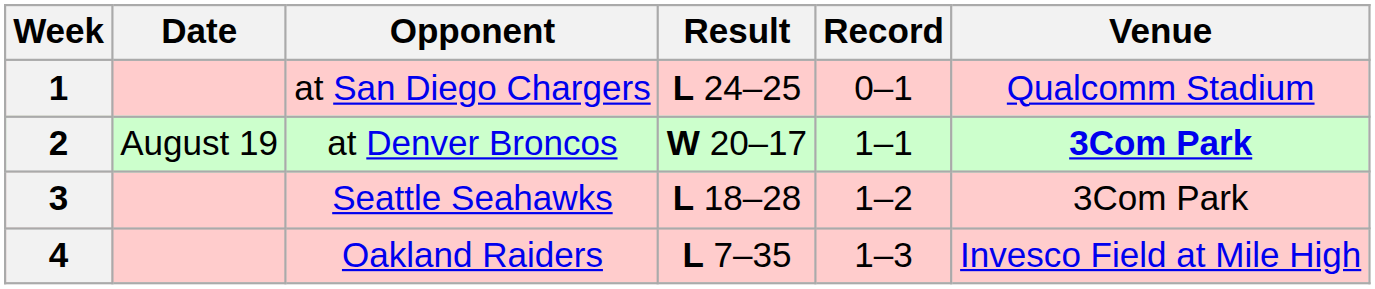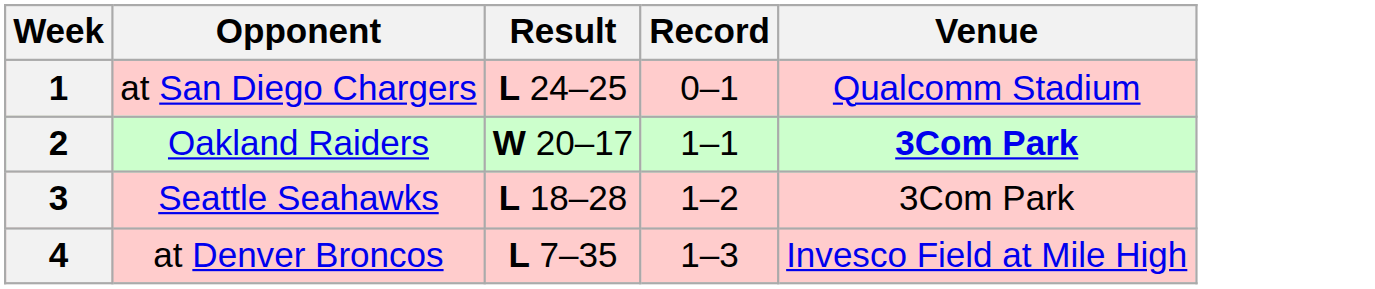- column: (199, 32)
(472, 143) at Denver Broncos -> (298, 143) Oakland Raiders
(472, 254) Oakland Raiders -> (298, 254) at Denver Broncos
